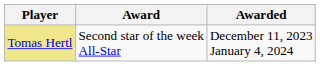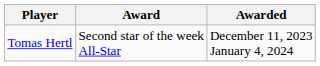(40, 43) khaki background -> (40, 43) no background
